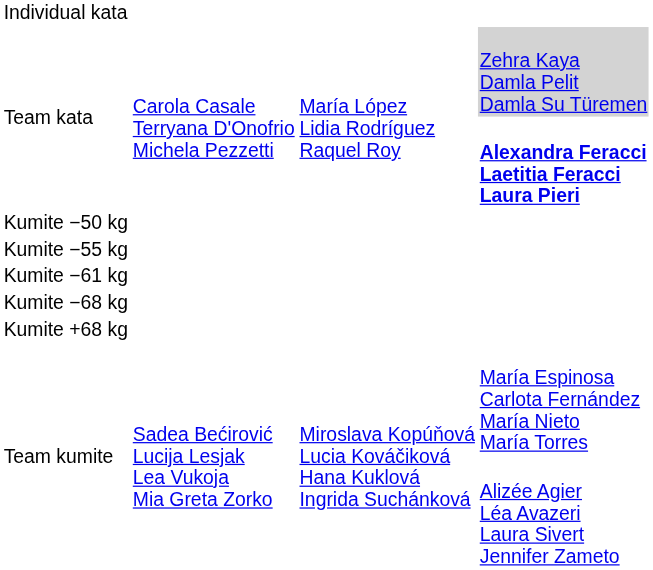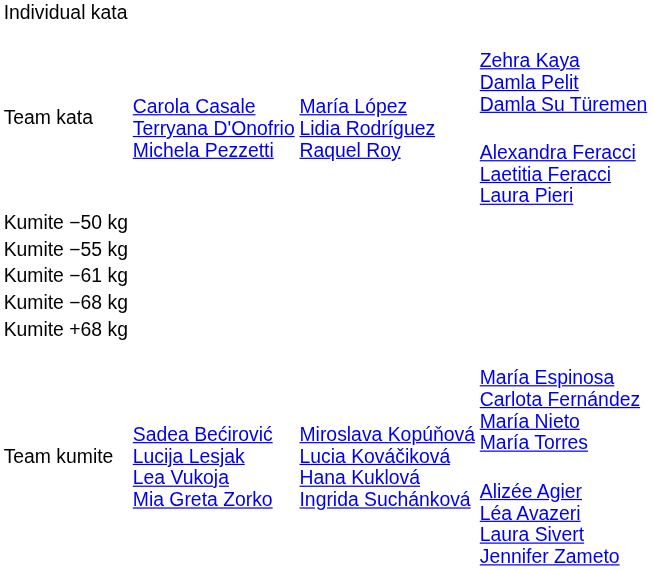(564, 82) lightgrey background -> (564, 82) no background
(563, 174) bold -> (558, 174) normal
